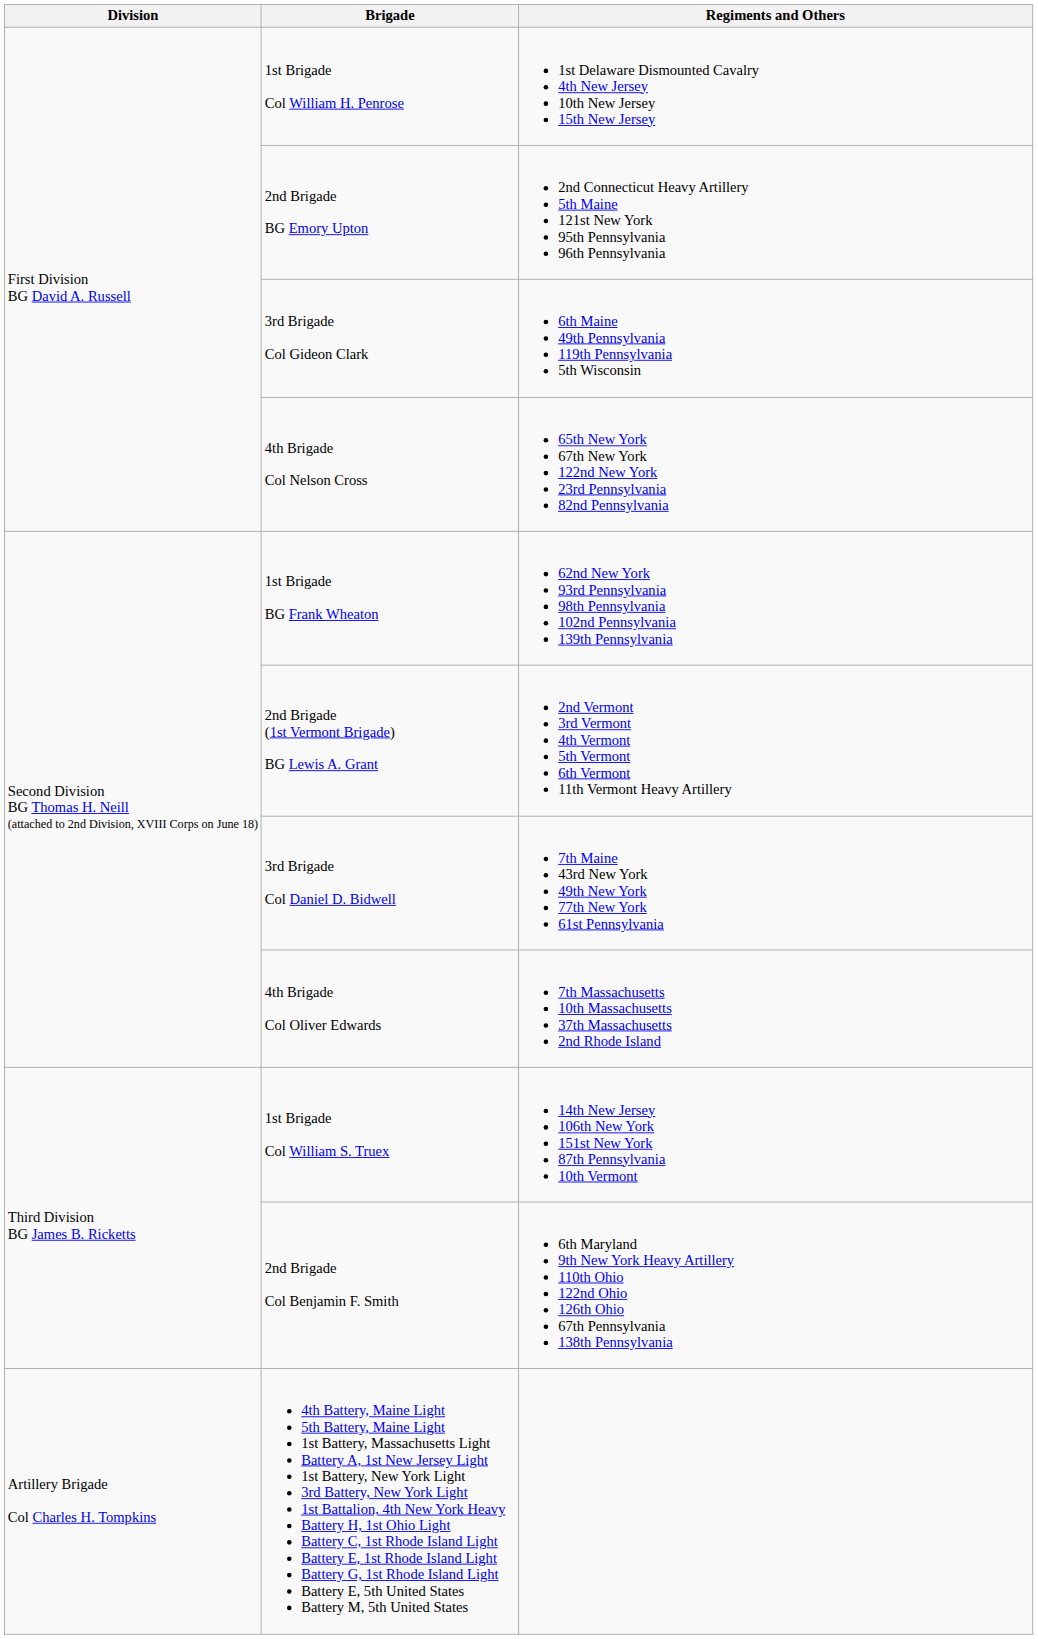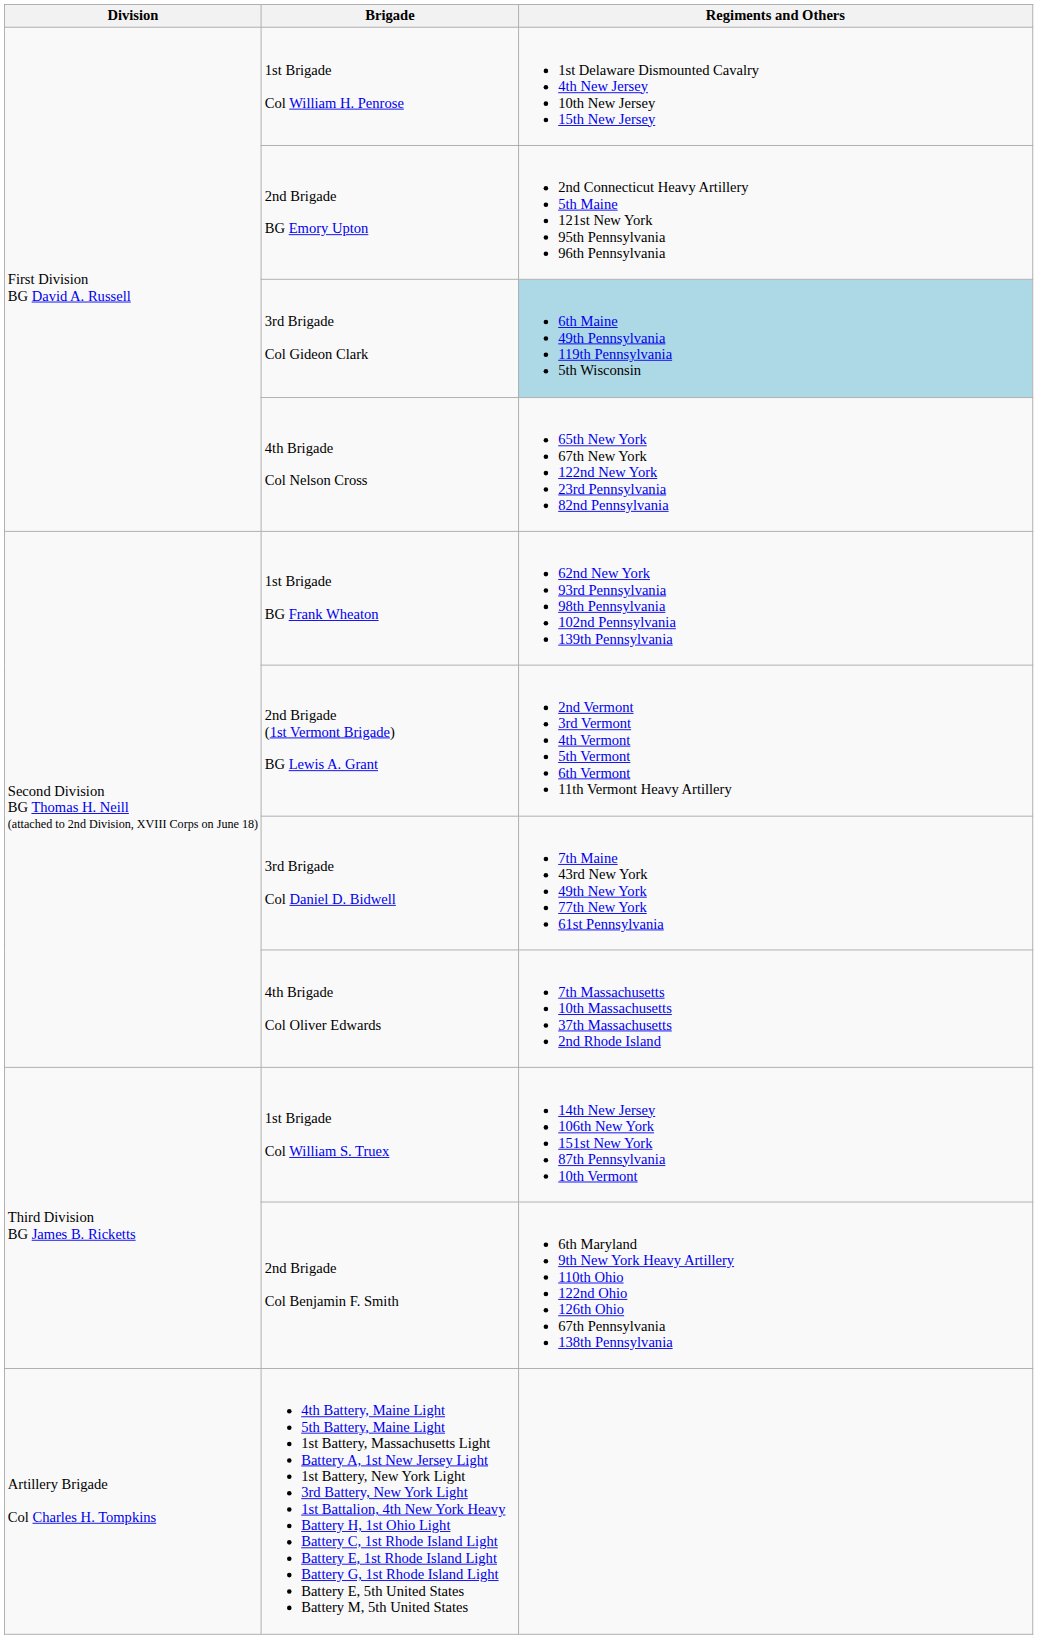(775, 346) no background -> (775, 346) lightblue background
